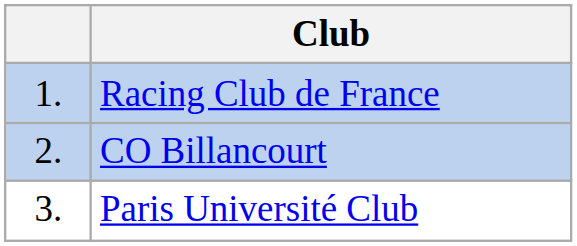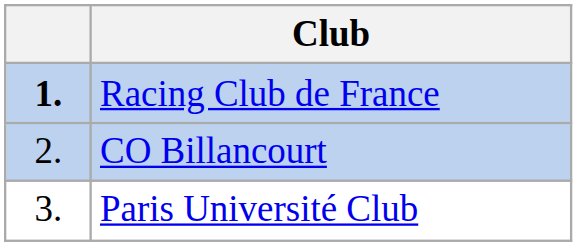(48, 92) normal -> (48, 92) bold
